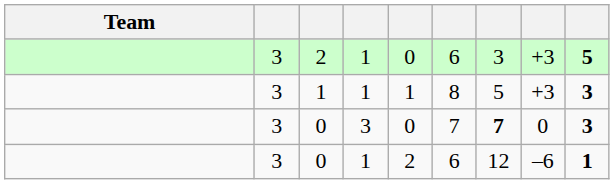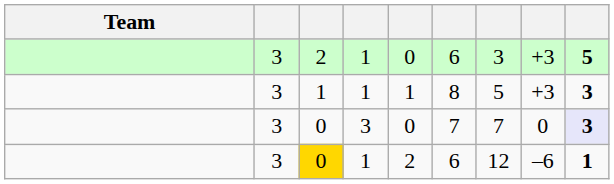(498, 126) bold -> (498, 126) normal
(587, 126) no background -> (587, 126) lavender background
(321, 160) no background -> (321, 160) gold background
